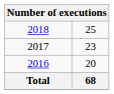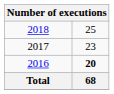(90, 64) normal -> (90, 64) bold
